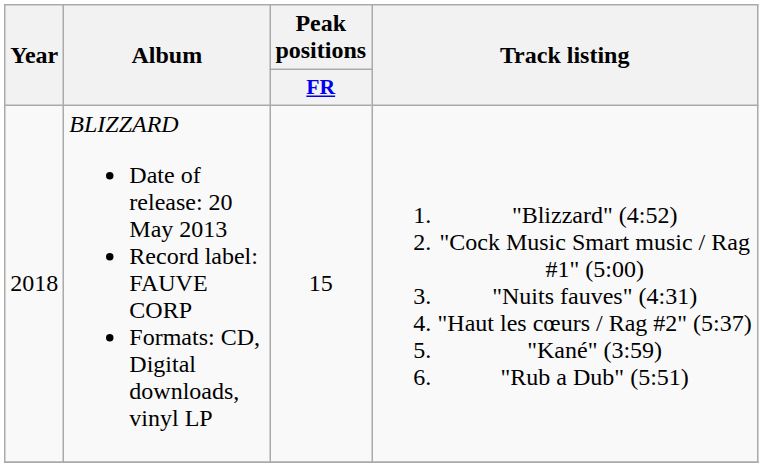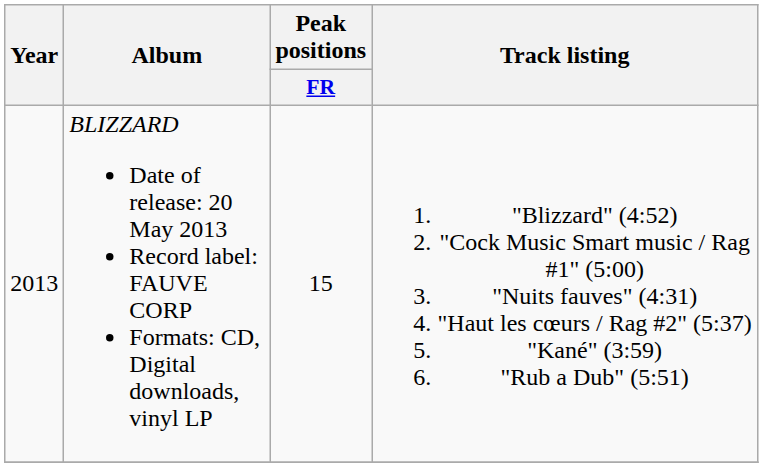(34, 283) 2018 -> (34, 283) 2013
